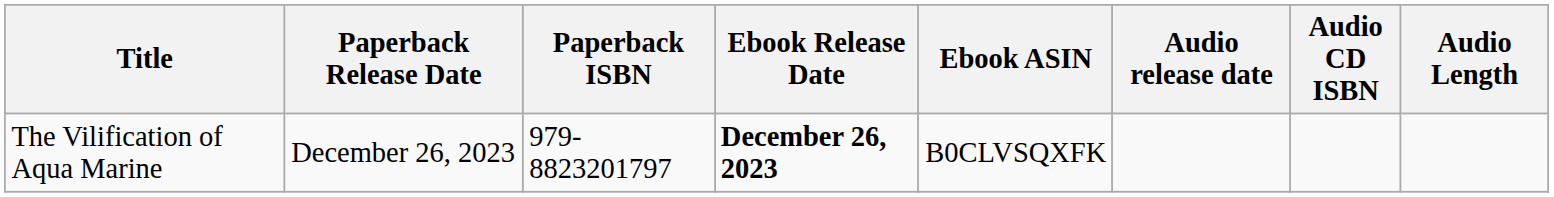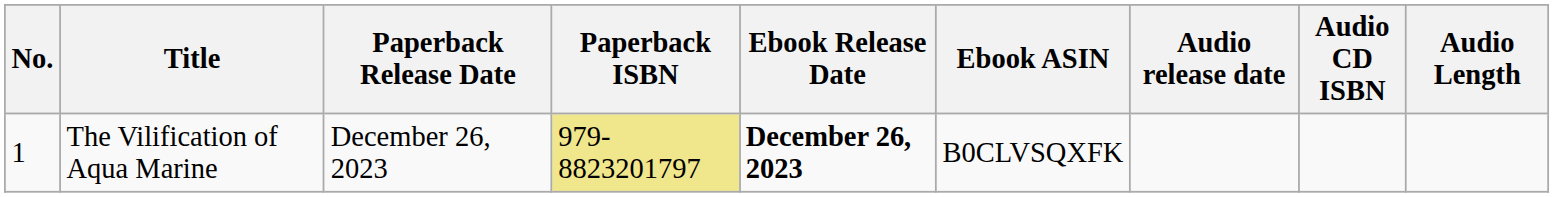+ column: (32, 59)
(601, 152) no background -> (630, 152) khaki background
